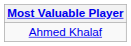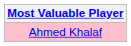(65, 32) no background -> (65, 32) pink background
